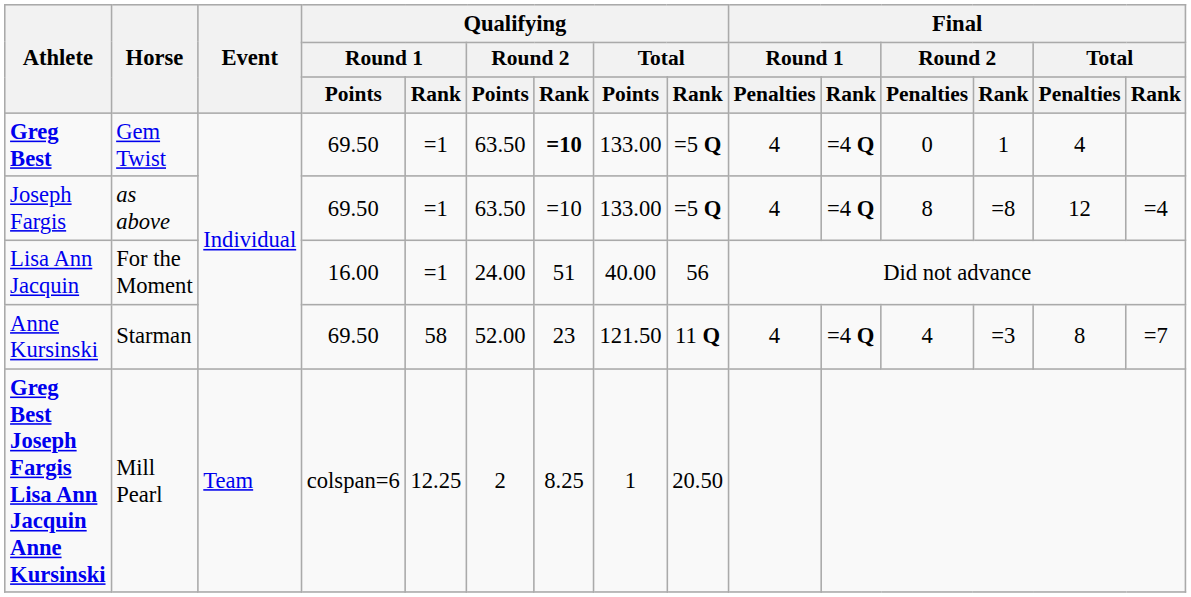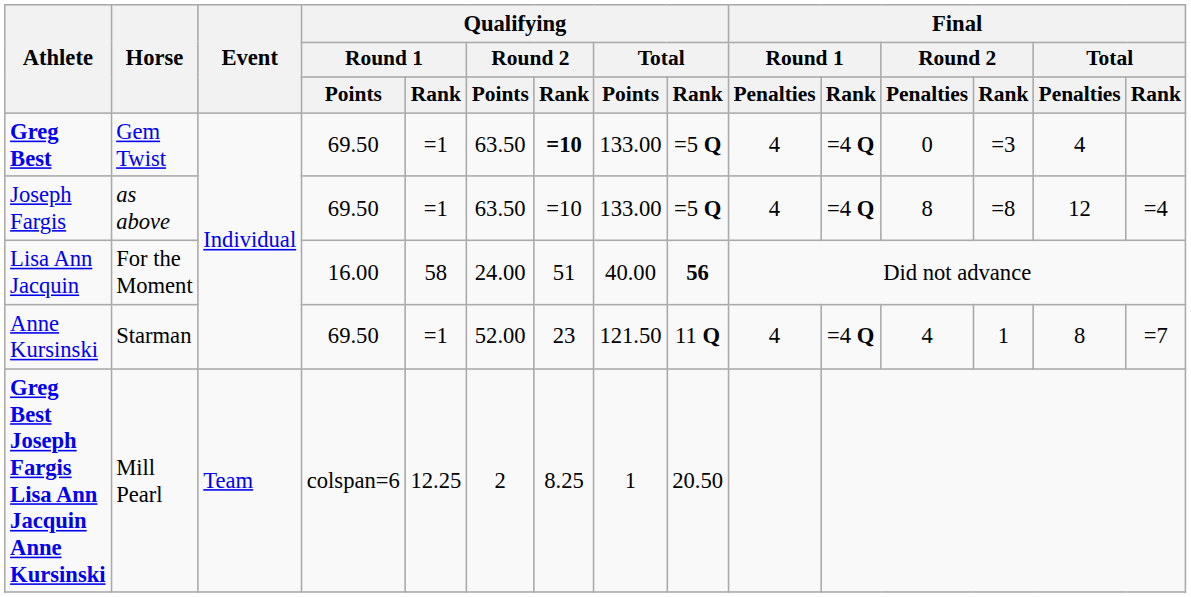(1003, 144) 1 -> (1003, 144) =3
(436, 272) =1 -> (436, 272) 58
(698, 272) normal -> (698, 272) bold
(436, 336) 58 -> (436, 336) =1
(1003, 336) =3 -> (1003, 336) 1
